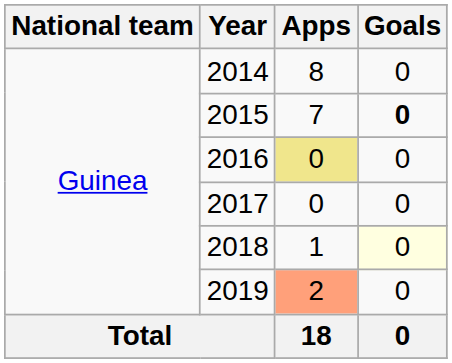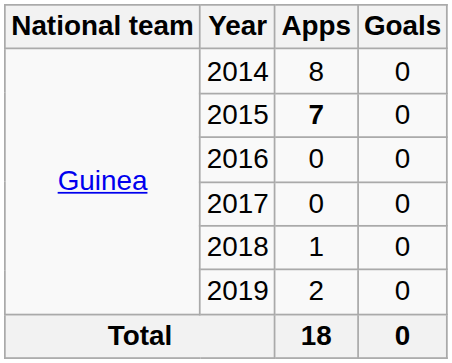(316, 114) normal -> (316, 114) bold
(403, 114) bold -> (403, 114) normal
(316, 159) khaki background -> (316, 159) no background
(403, 247) lightyellow background -> (403, 247) no background
(316, 291) lightsalmon background -> (316, 291) no background
